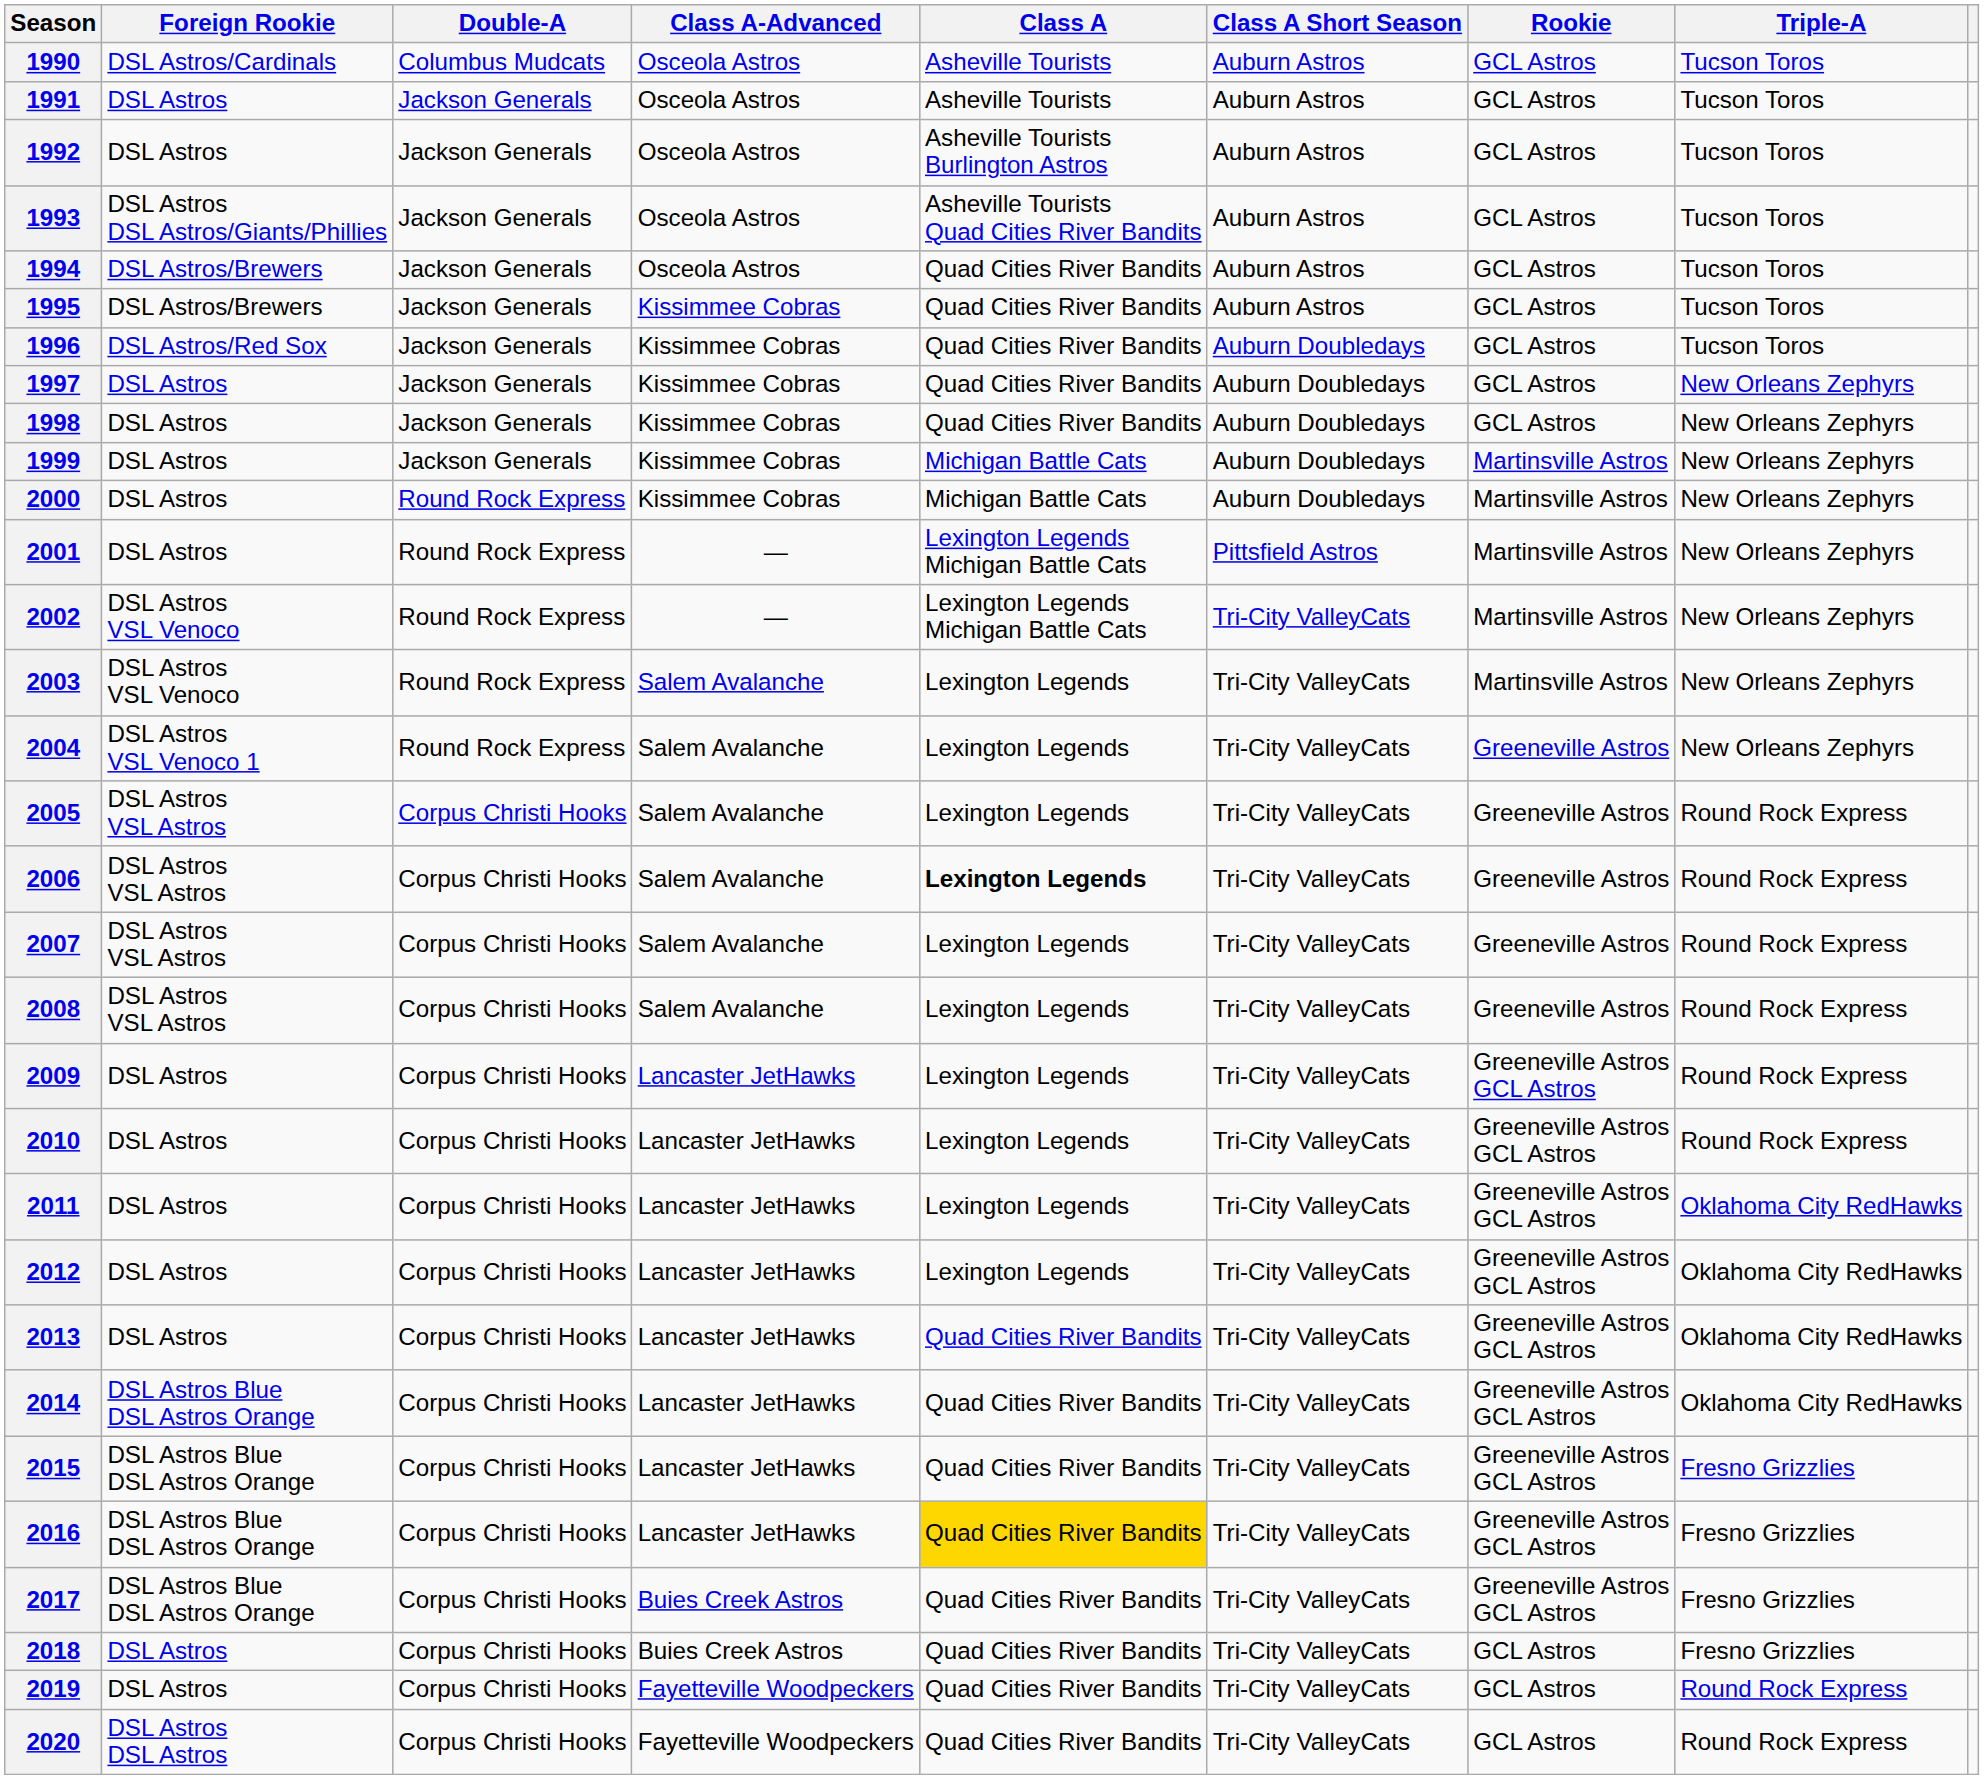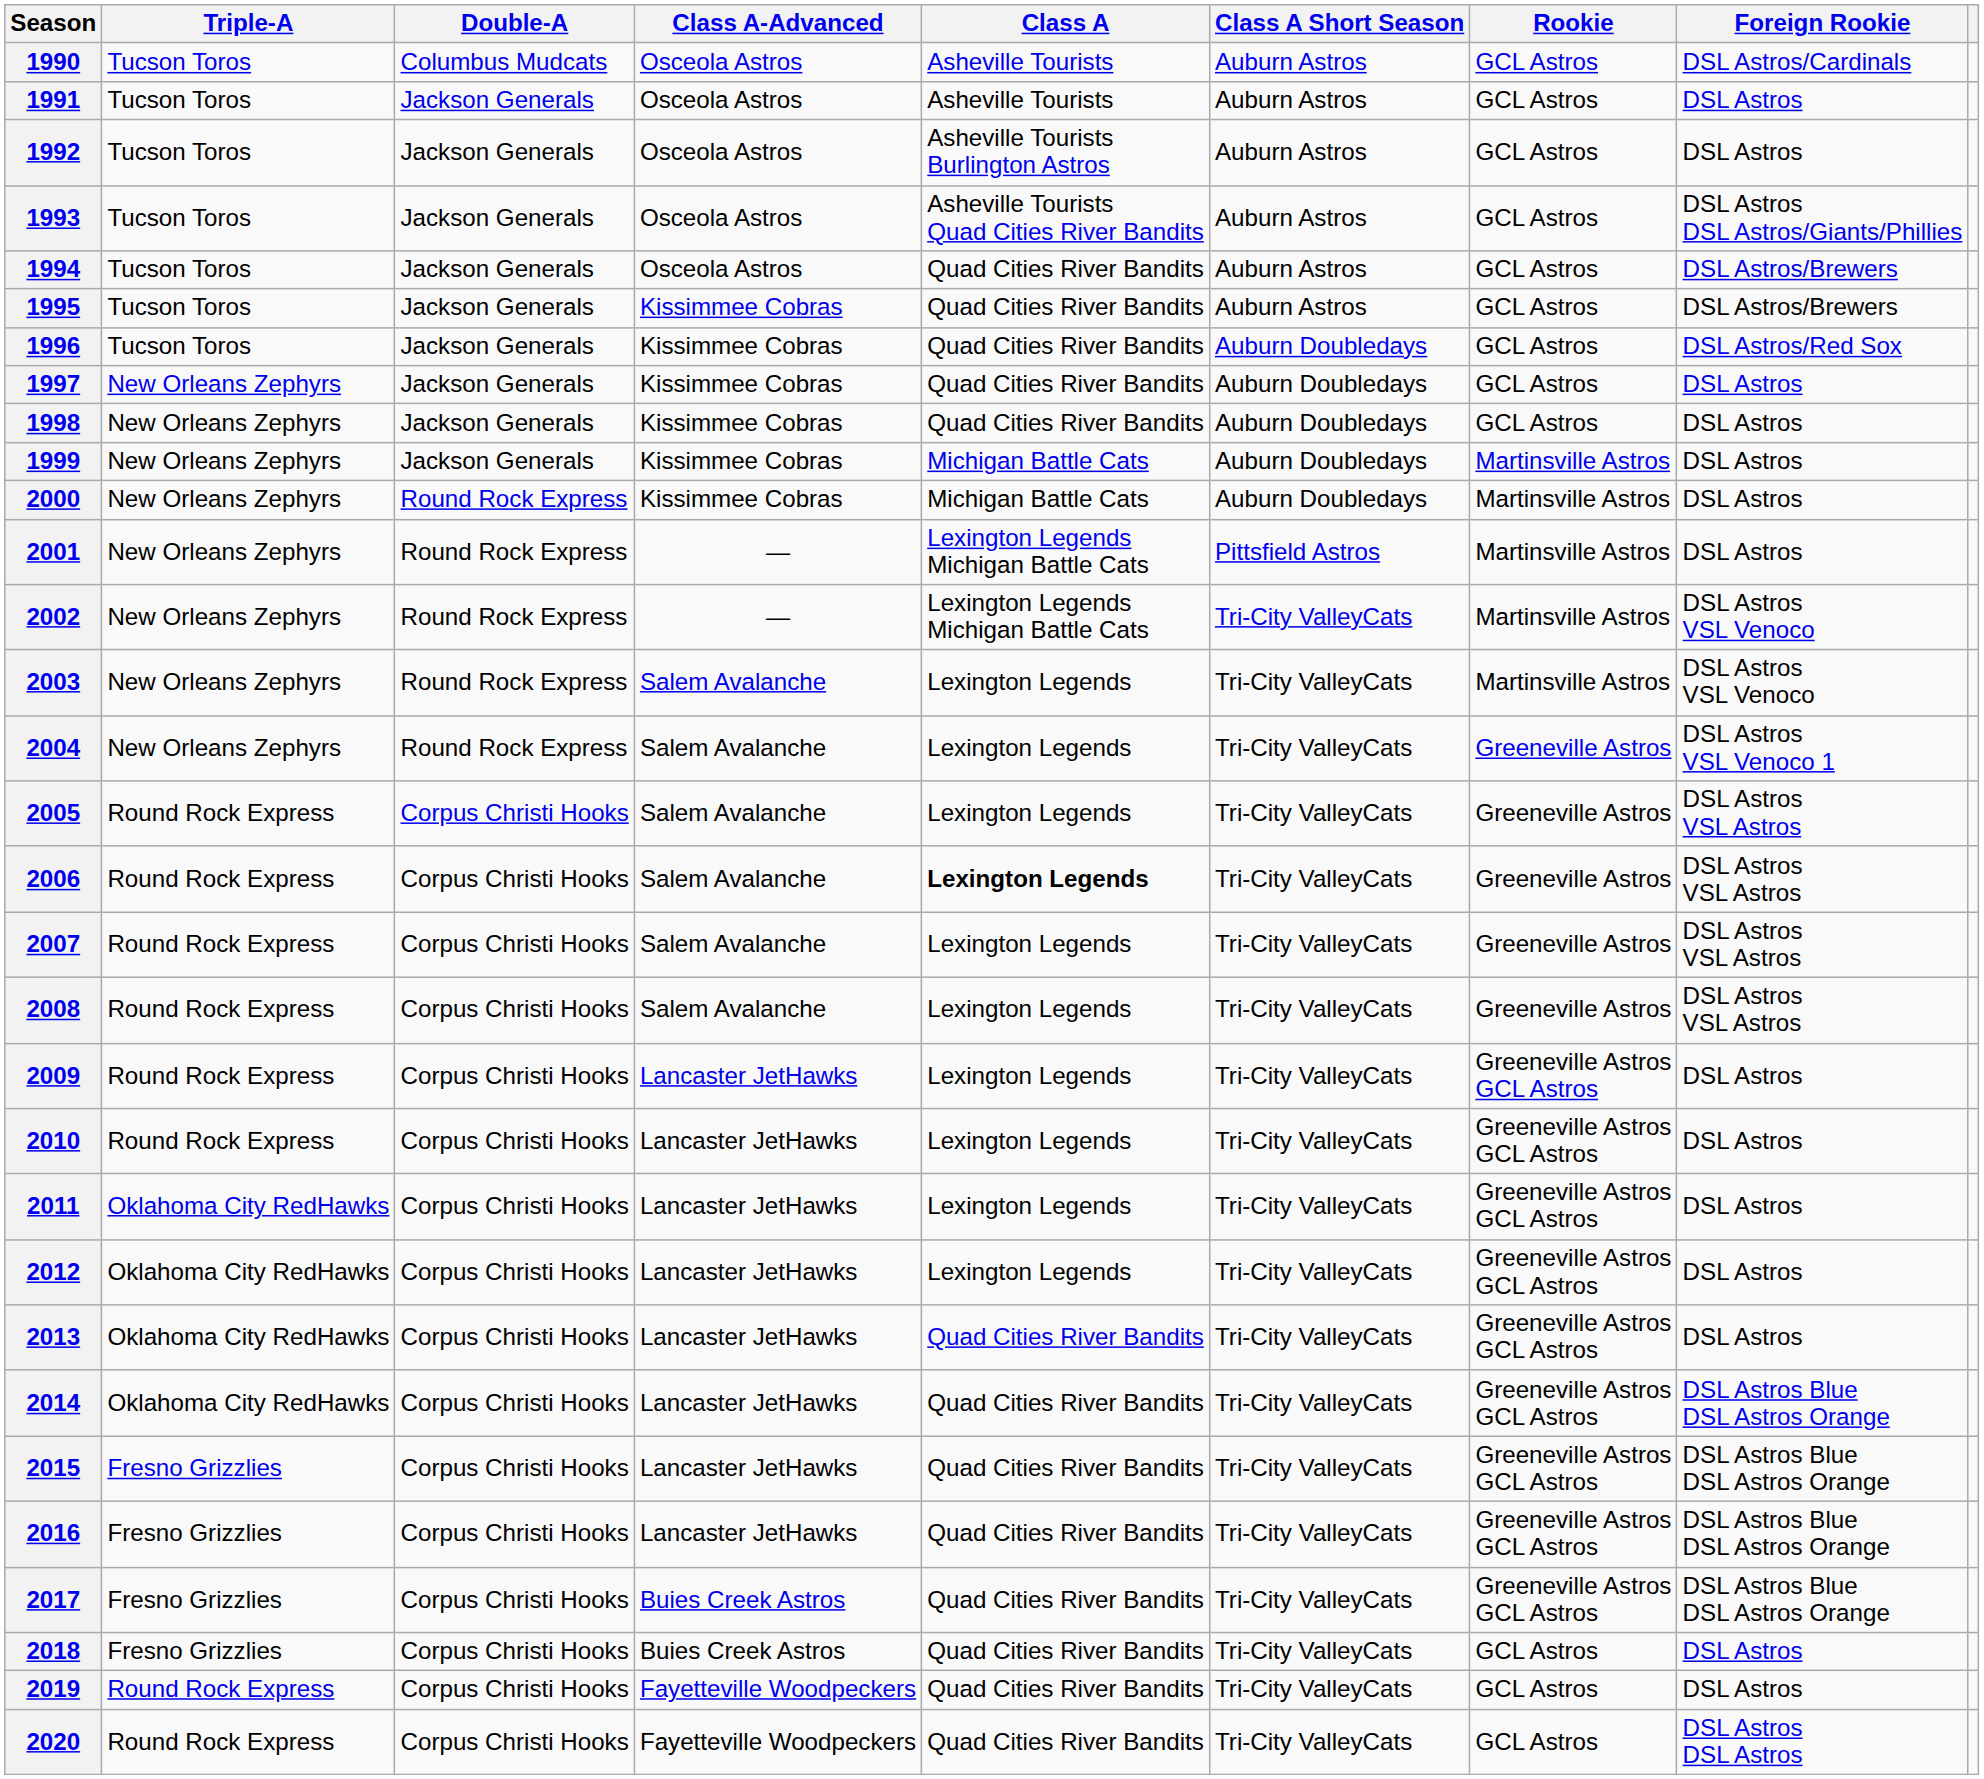columns swapped: (1821, 23) <-> (247, 23)
(1063, 1533) gold background -> (1066, 1533) no background
